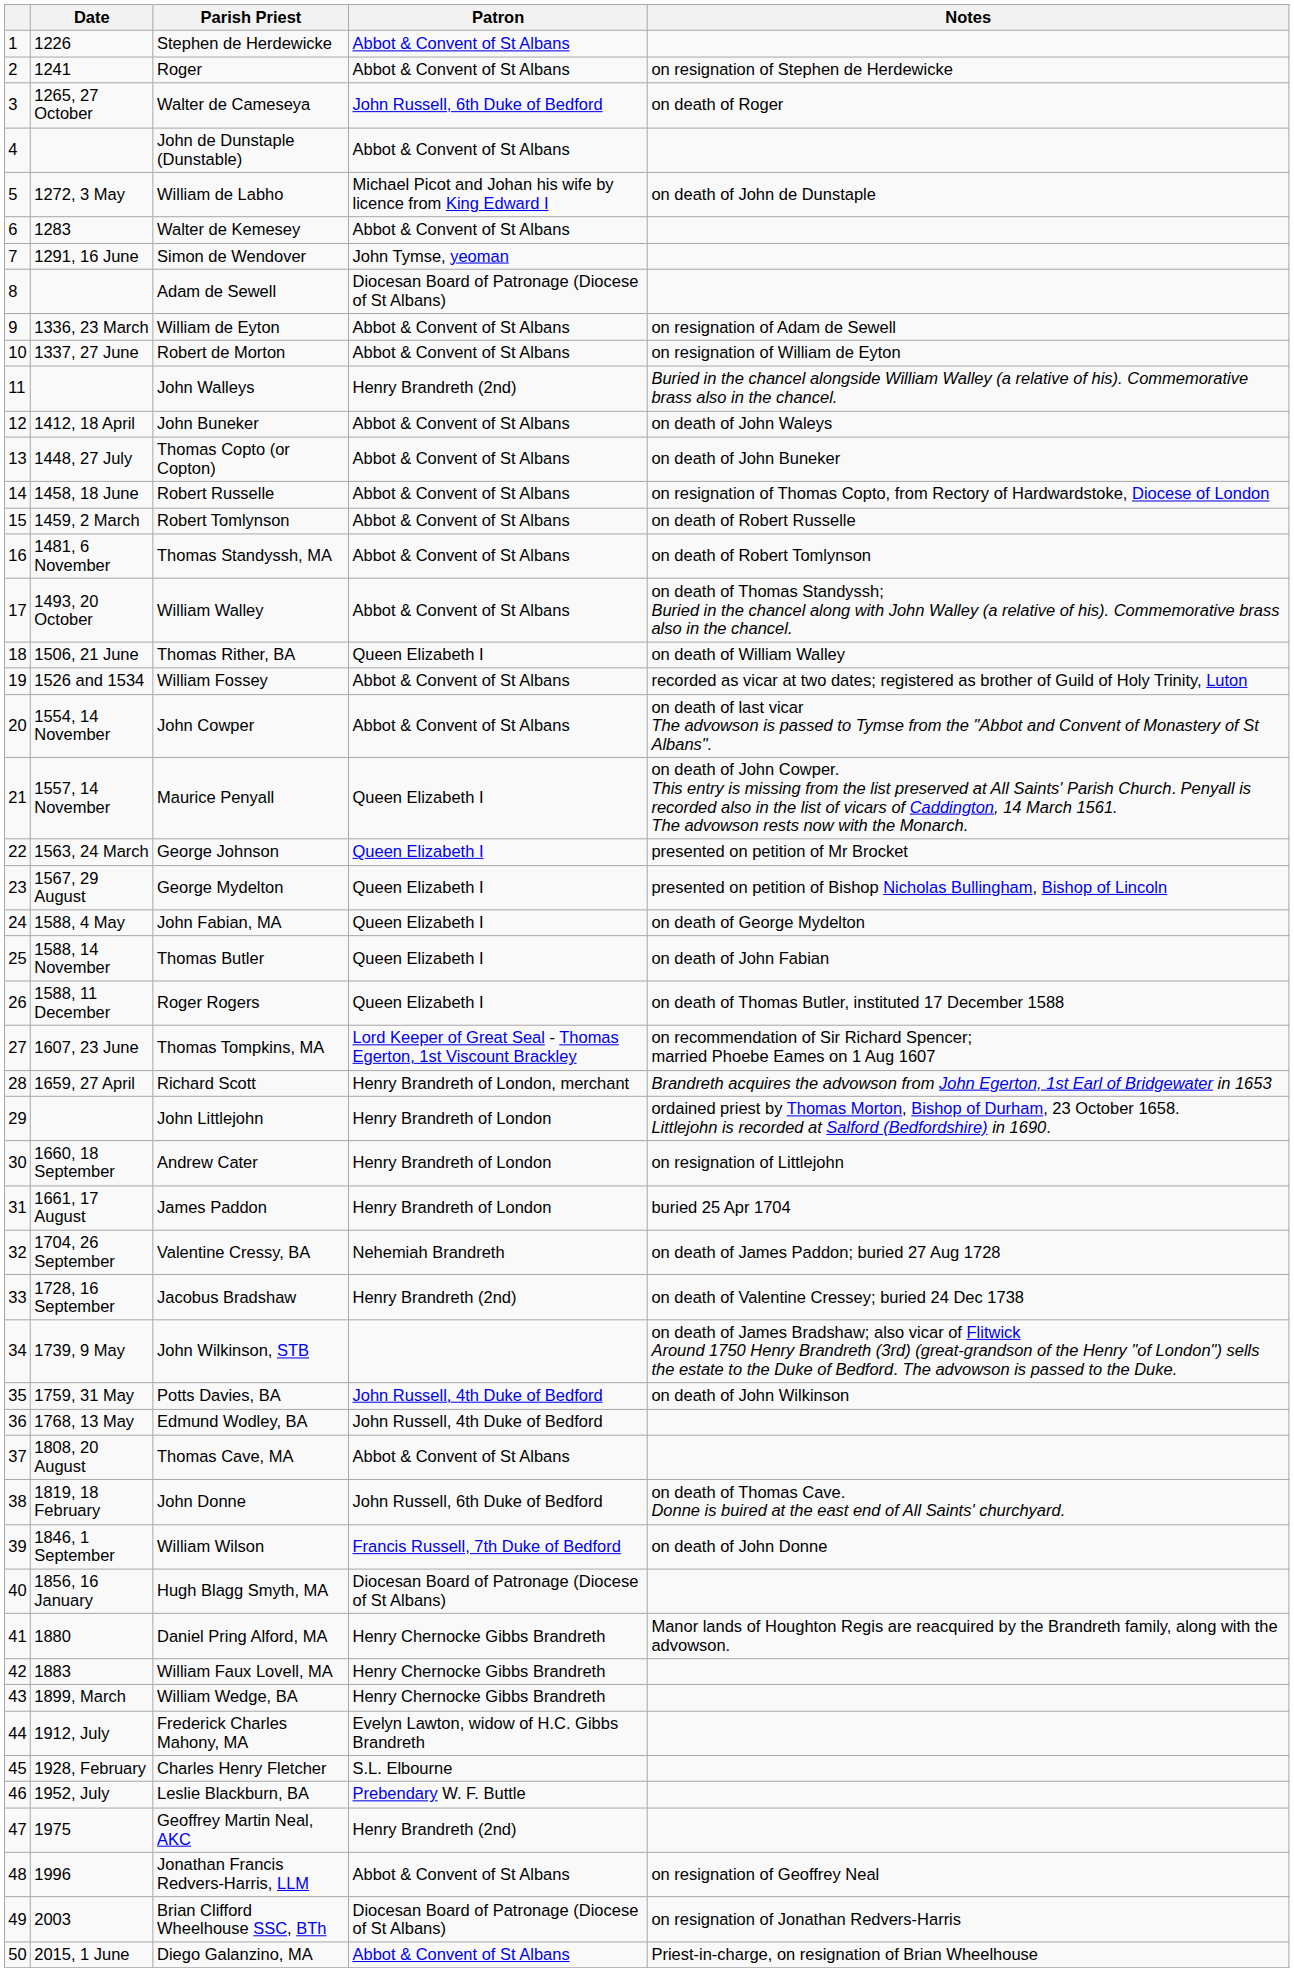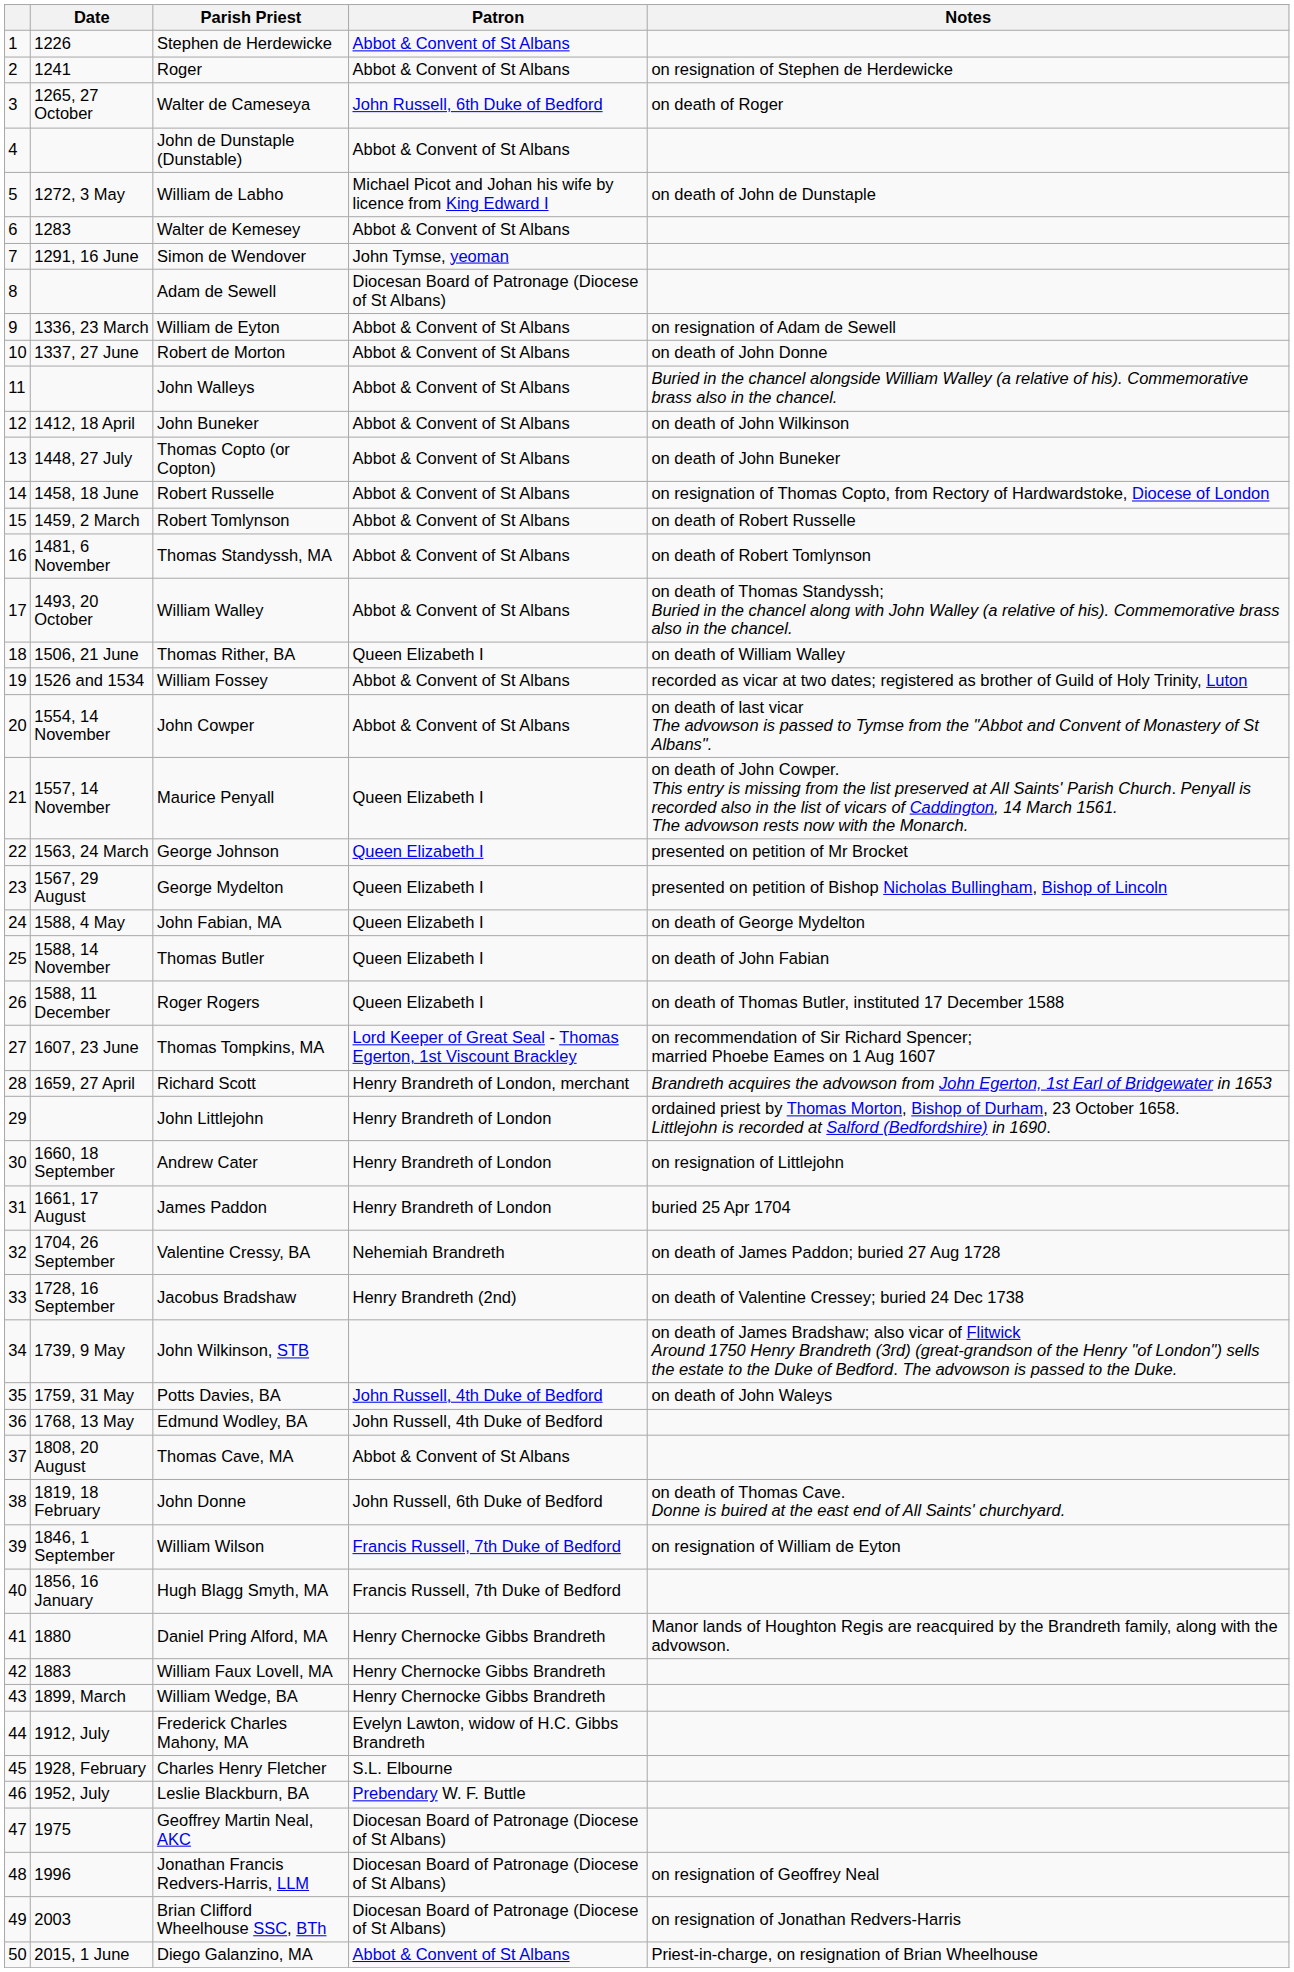(776, 353) on resignation of William de Eyton -> (739, 353) on death of John Donne
(434, 388) Henry Brandreth (2nd) -> (461, 388) Abbot & Convent of St Albans
(742, 423) on death of John Waleys -> (750, 423) on death of John Wilkinson
(750, 1395) on death of John Wilkinson -> (742, 1395) on death of John Waleys
(739, 1546) on death of John Donne -> (776, 1546) on resignation of William de Eyton
(495, 1591) Diocesan Board of Patronage (Diocese of St Albans) -> (487, 1591) Francis Russell, 7th Duke of Bedford
(434, 1829) Henry Brandreth (2nd) -> (495, 1829) Diocesan Board of Patronage (Diocese of St Albans)
(461, 1874) Abbot & Convent of St Albans -> (495, 1874) Diocesan Board of Patronage (Diocese of St Albans)
